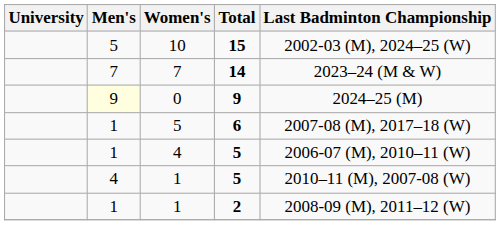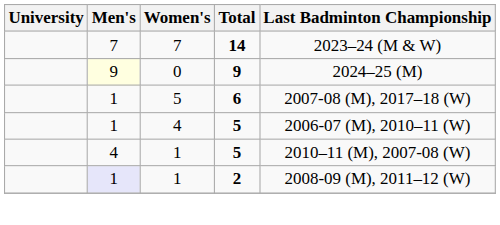- row: (177, 44)
(114, 206) no background -> (114, 179) lavender background
